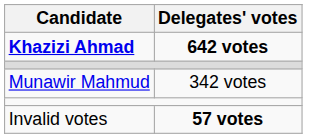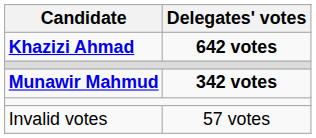(79, 83) normal -> (84, 83) bold
(228, 83) normal -> (237, 83) bold
(228, 119) bold -> (237, 119) normal
